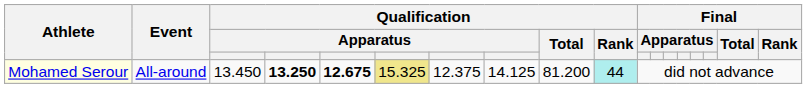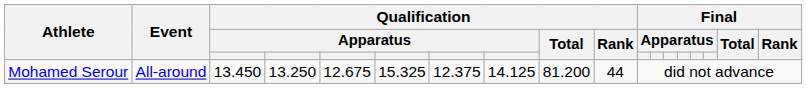(68, 72) lightyellow background -> (68, 72) no background
(292, 72) bold -> (292, 72) normal
(347, 72) bold -> (347, 72) normal
(402, 72) khaki background -> (402, 72) no background
(615, 72) paleturquoise background -> (615, 72) no background
